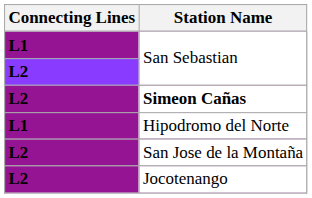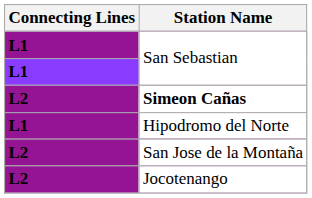(18, 71) L2 -> (18, 71) L1
